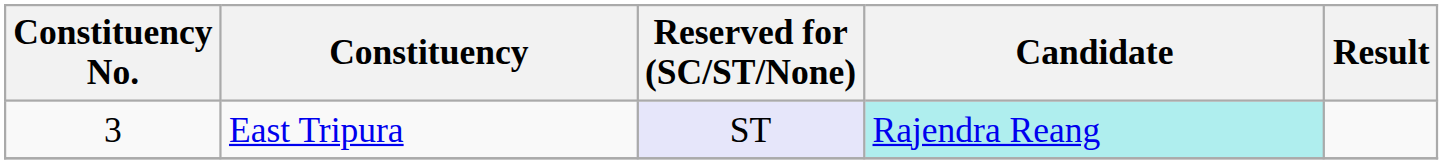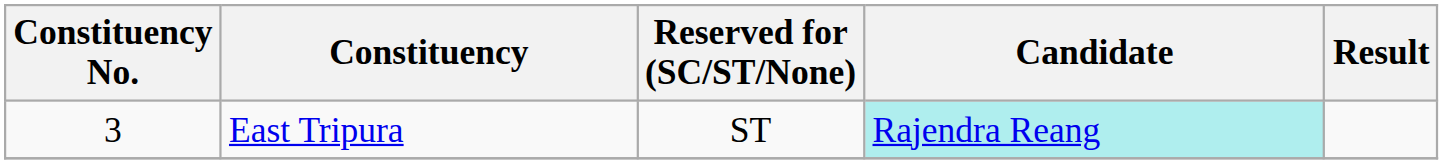(751, 128) lavender background -> (751, 128) no background
